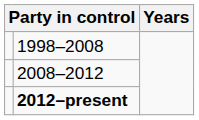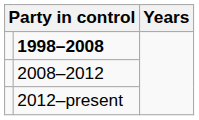(60, 45) normal -> (61, 45) bold
(72, 100) bold -> (70, 100) normal
